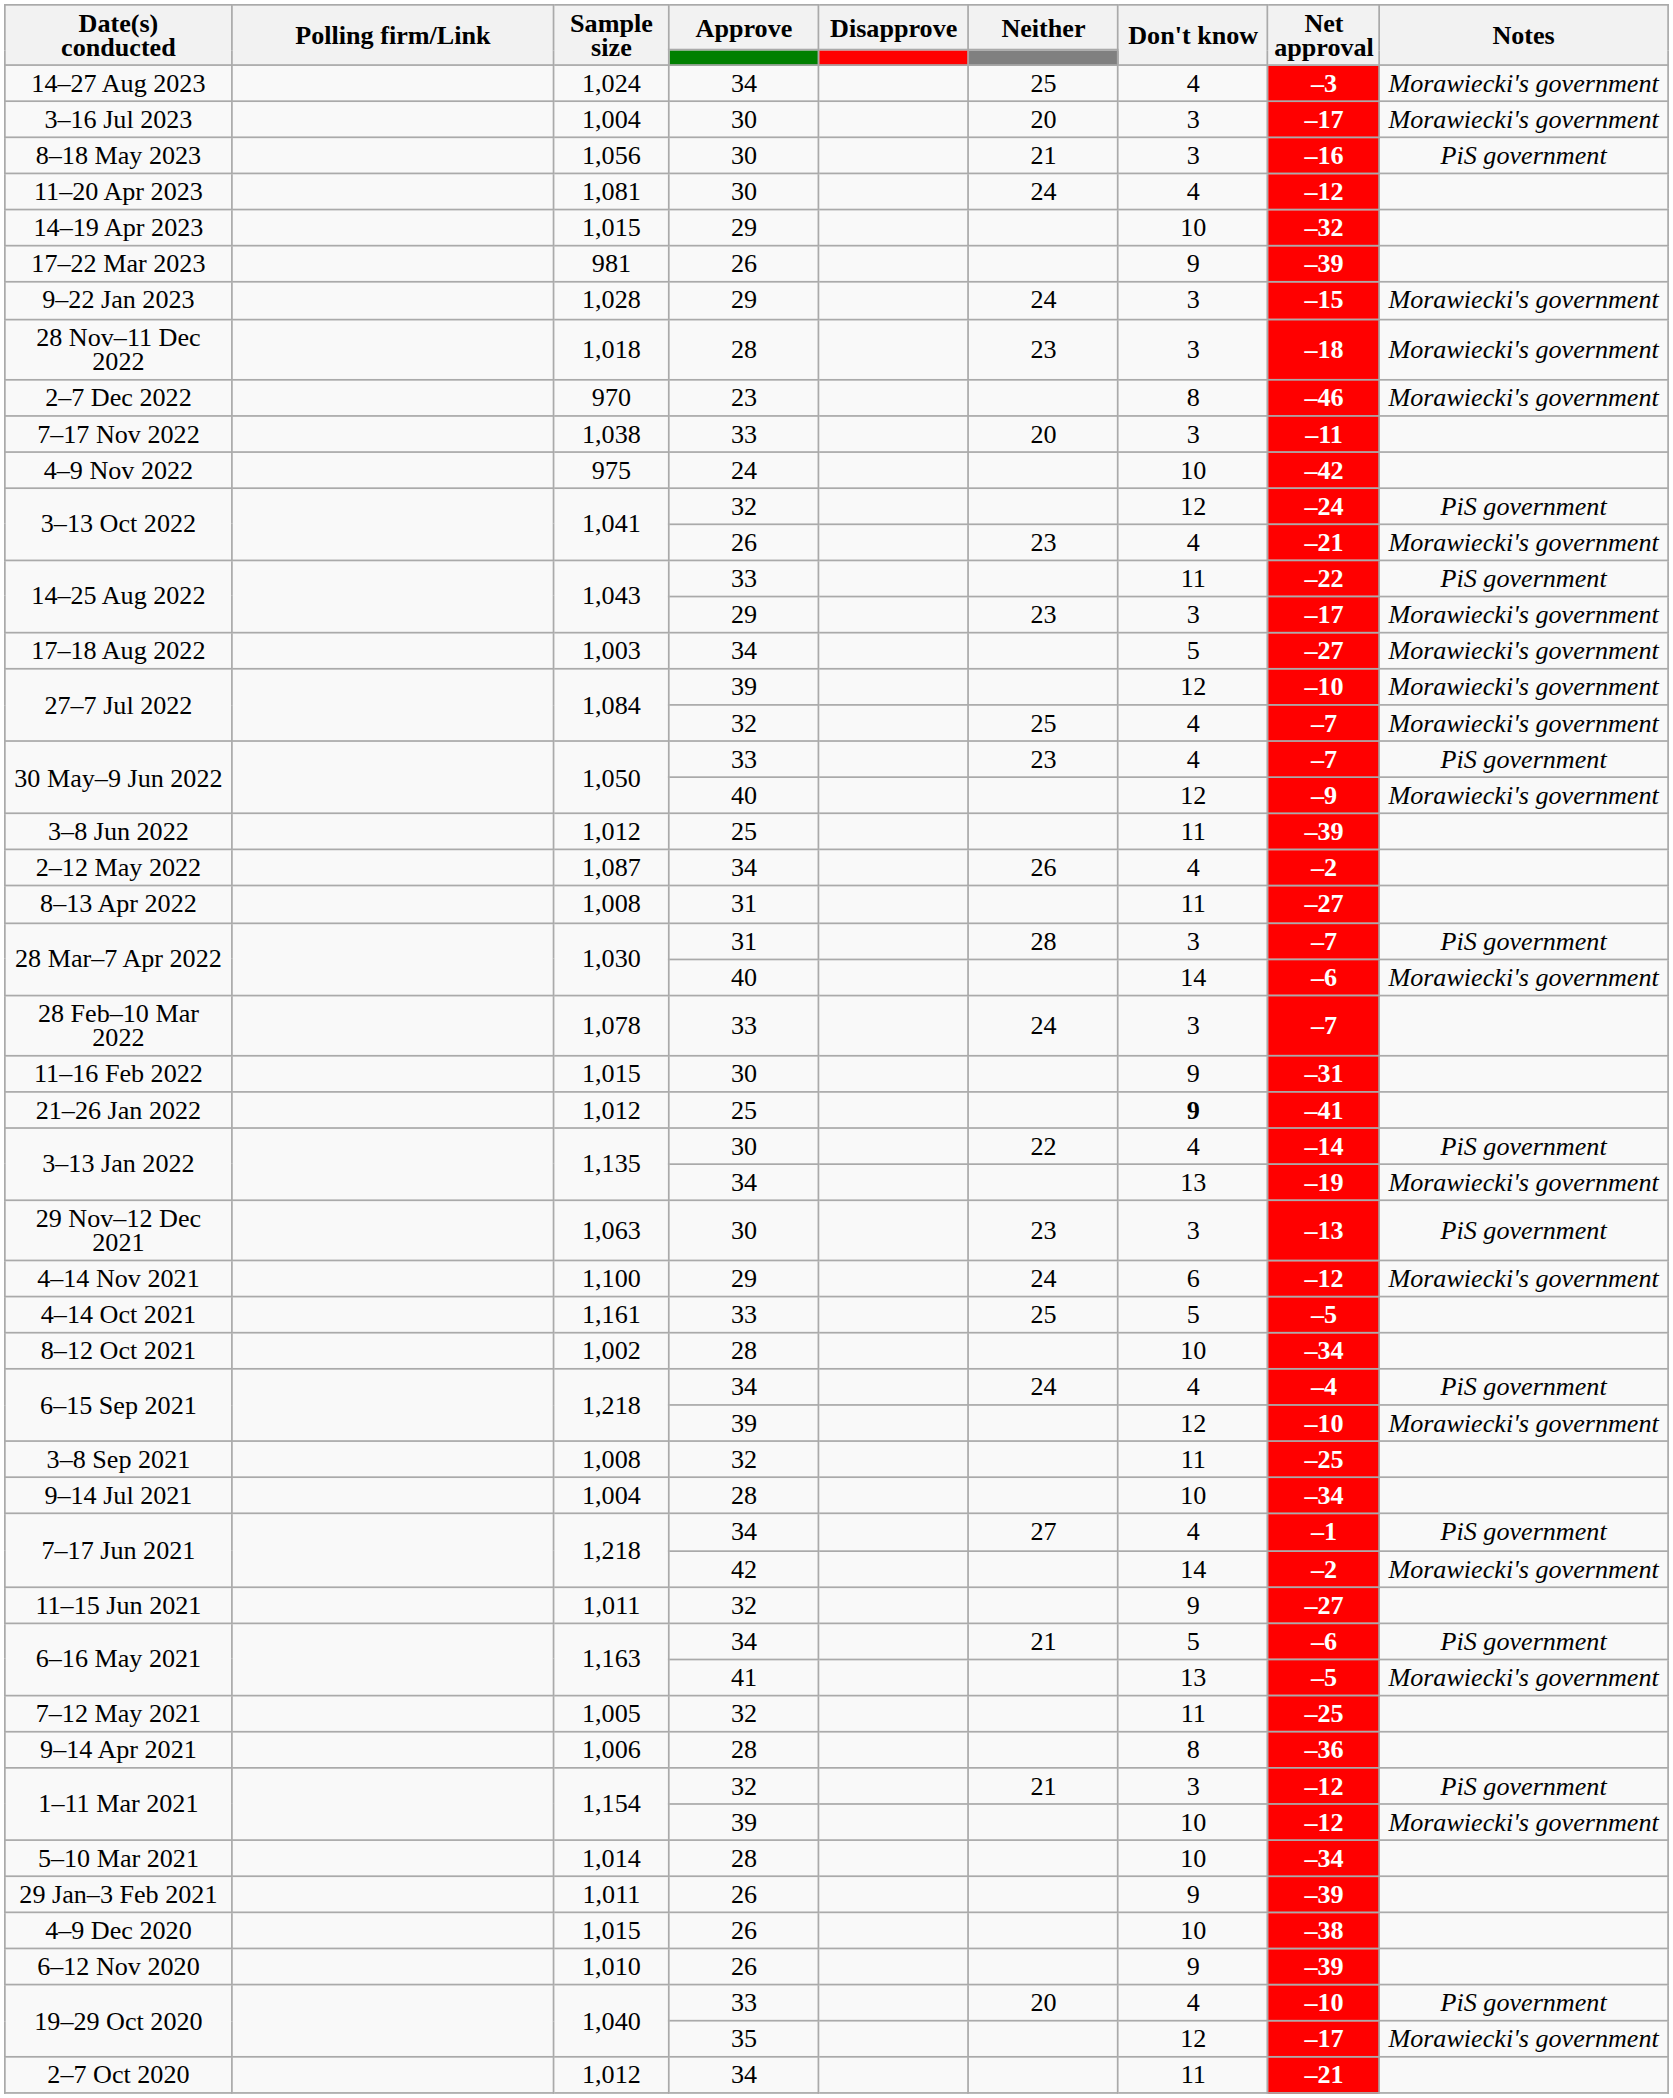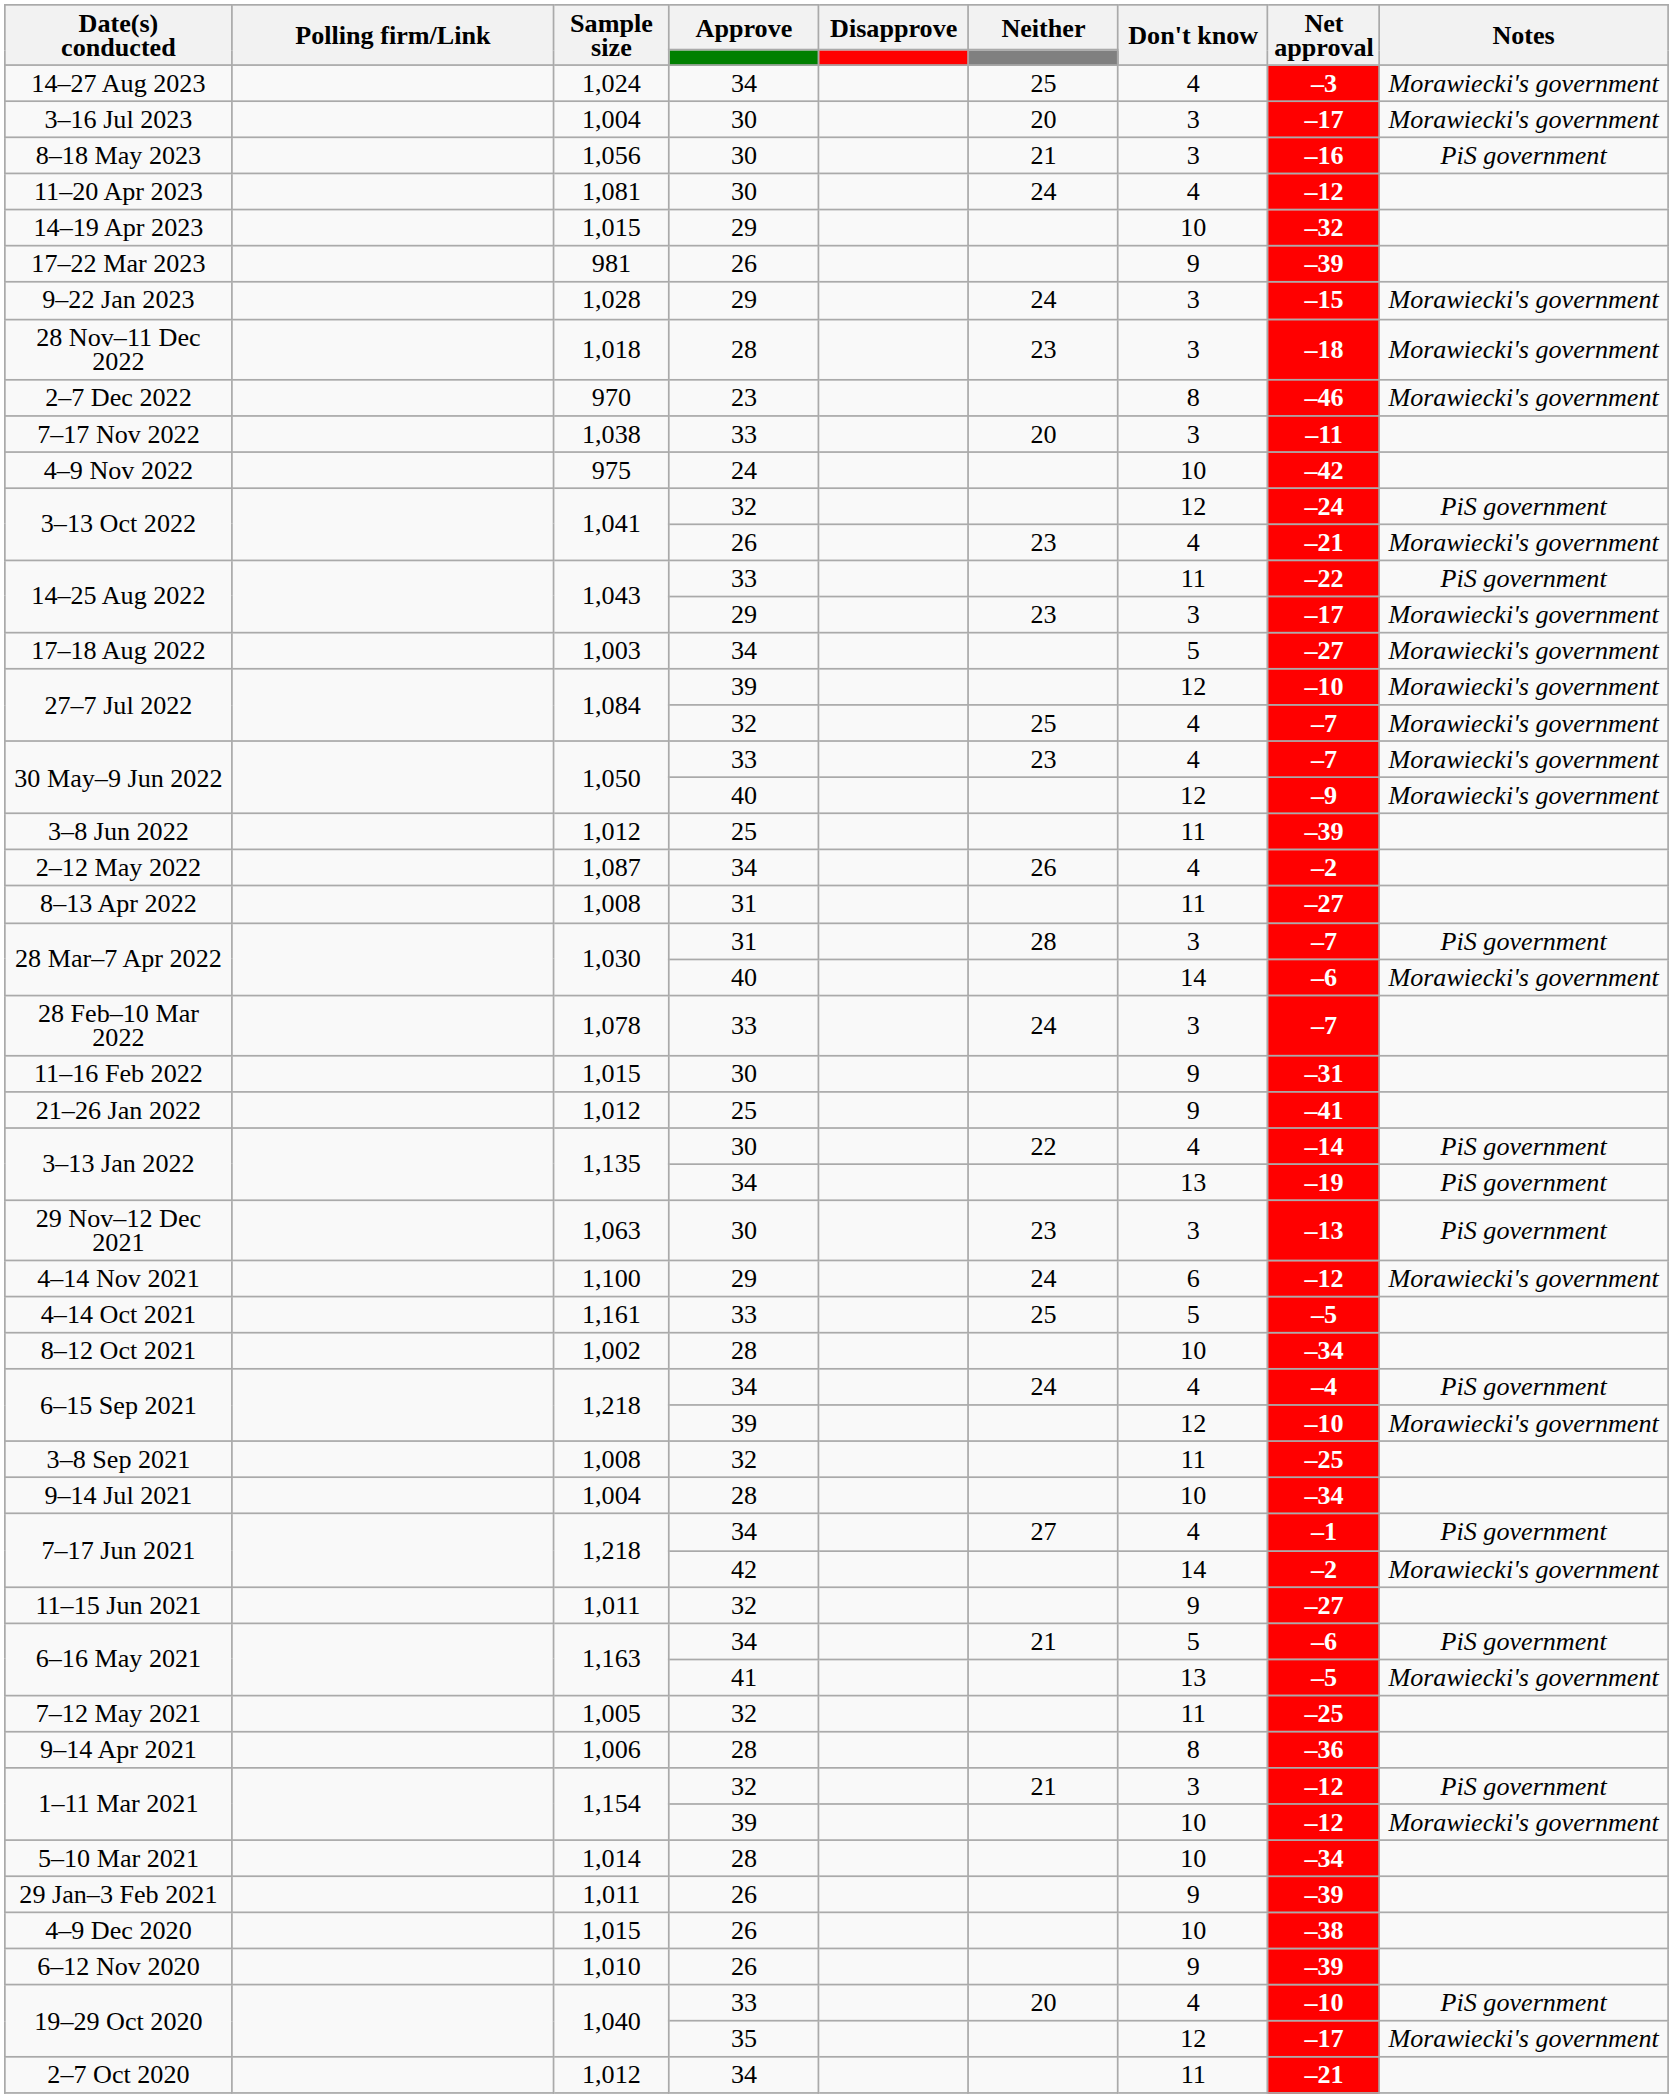(1524, 759) PiS government -> (1524, 759) Morawiecki's government
(1193, 1109) bold -> (1193, 1109) normal
(1524, 1181) Morawiecki's government -> (1524, 1181) PiS government
